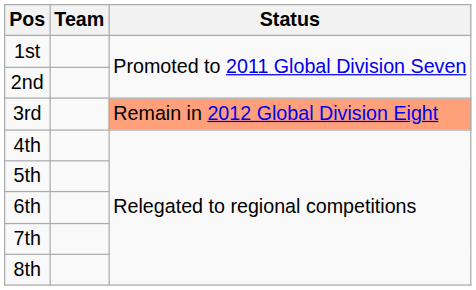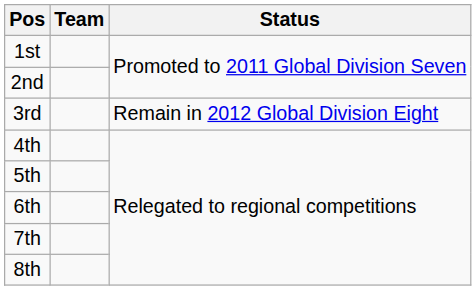(276, 113) lightsalmon background -> (276, 113) no background
